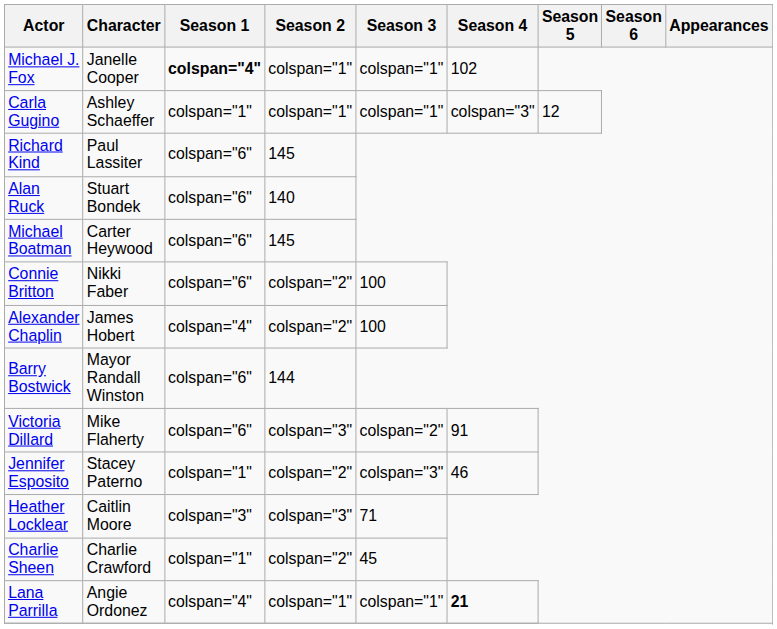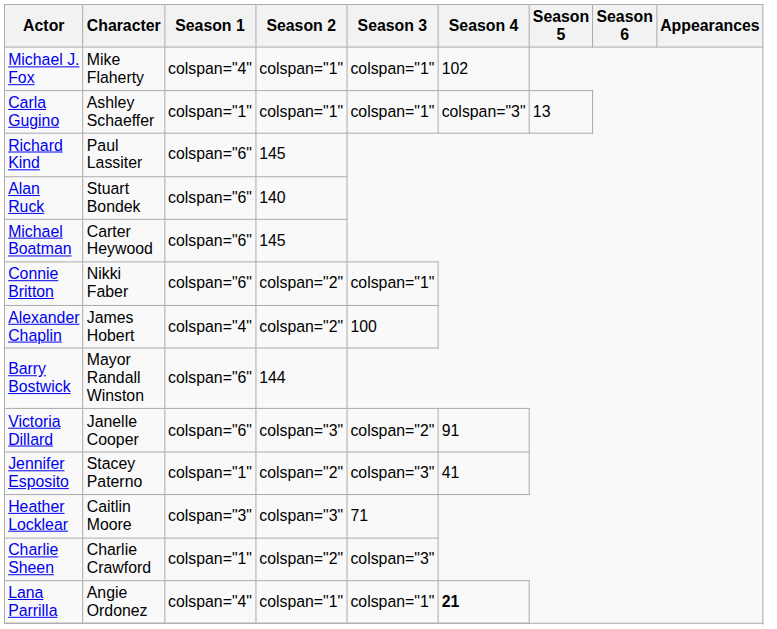(113, 68) Janelle Cooper -> (115, 68) Mike Flaherty
(214, 68) bold -> (210, 68) normal
(551, 111) 12 -> (542, 111) 13
(373, 283) 100 -> (392, 283) colspan="1"
(115, 430) Mike Flaherty -> (113, 430) Janelle Cooper
(459, 473) 46 -> (450, 473) 41
(368, 559) 45 -> (392, 559) colspan="3"
